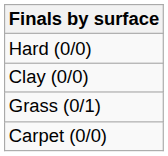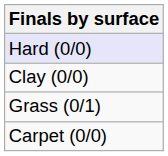(50, 48) no background -> (50, 48) lavender background
